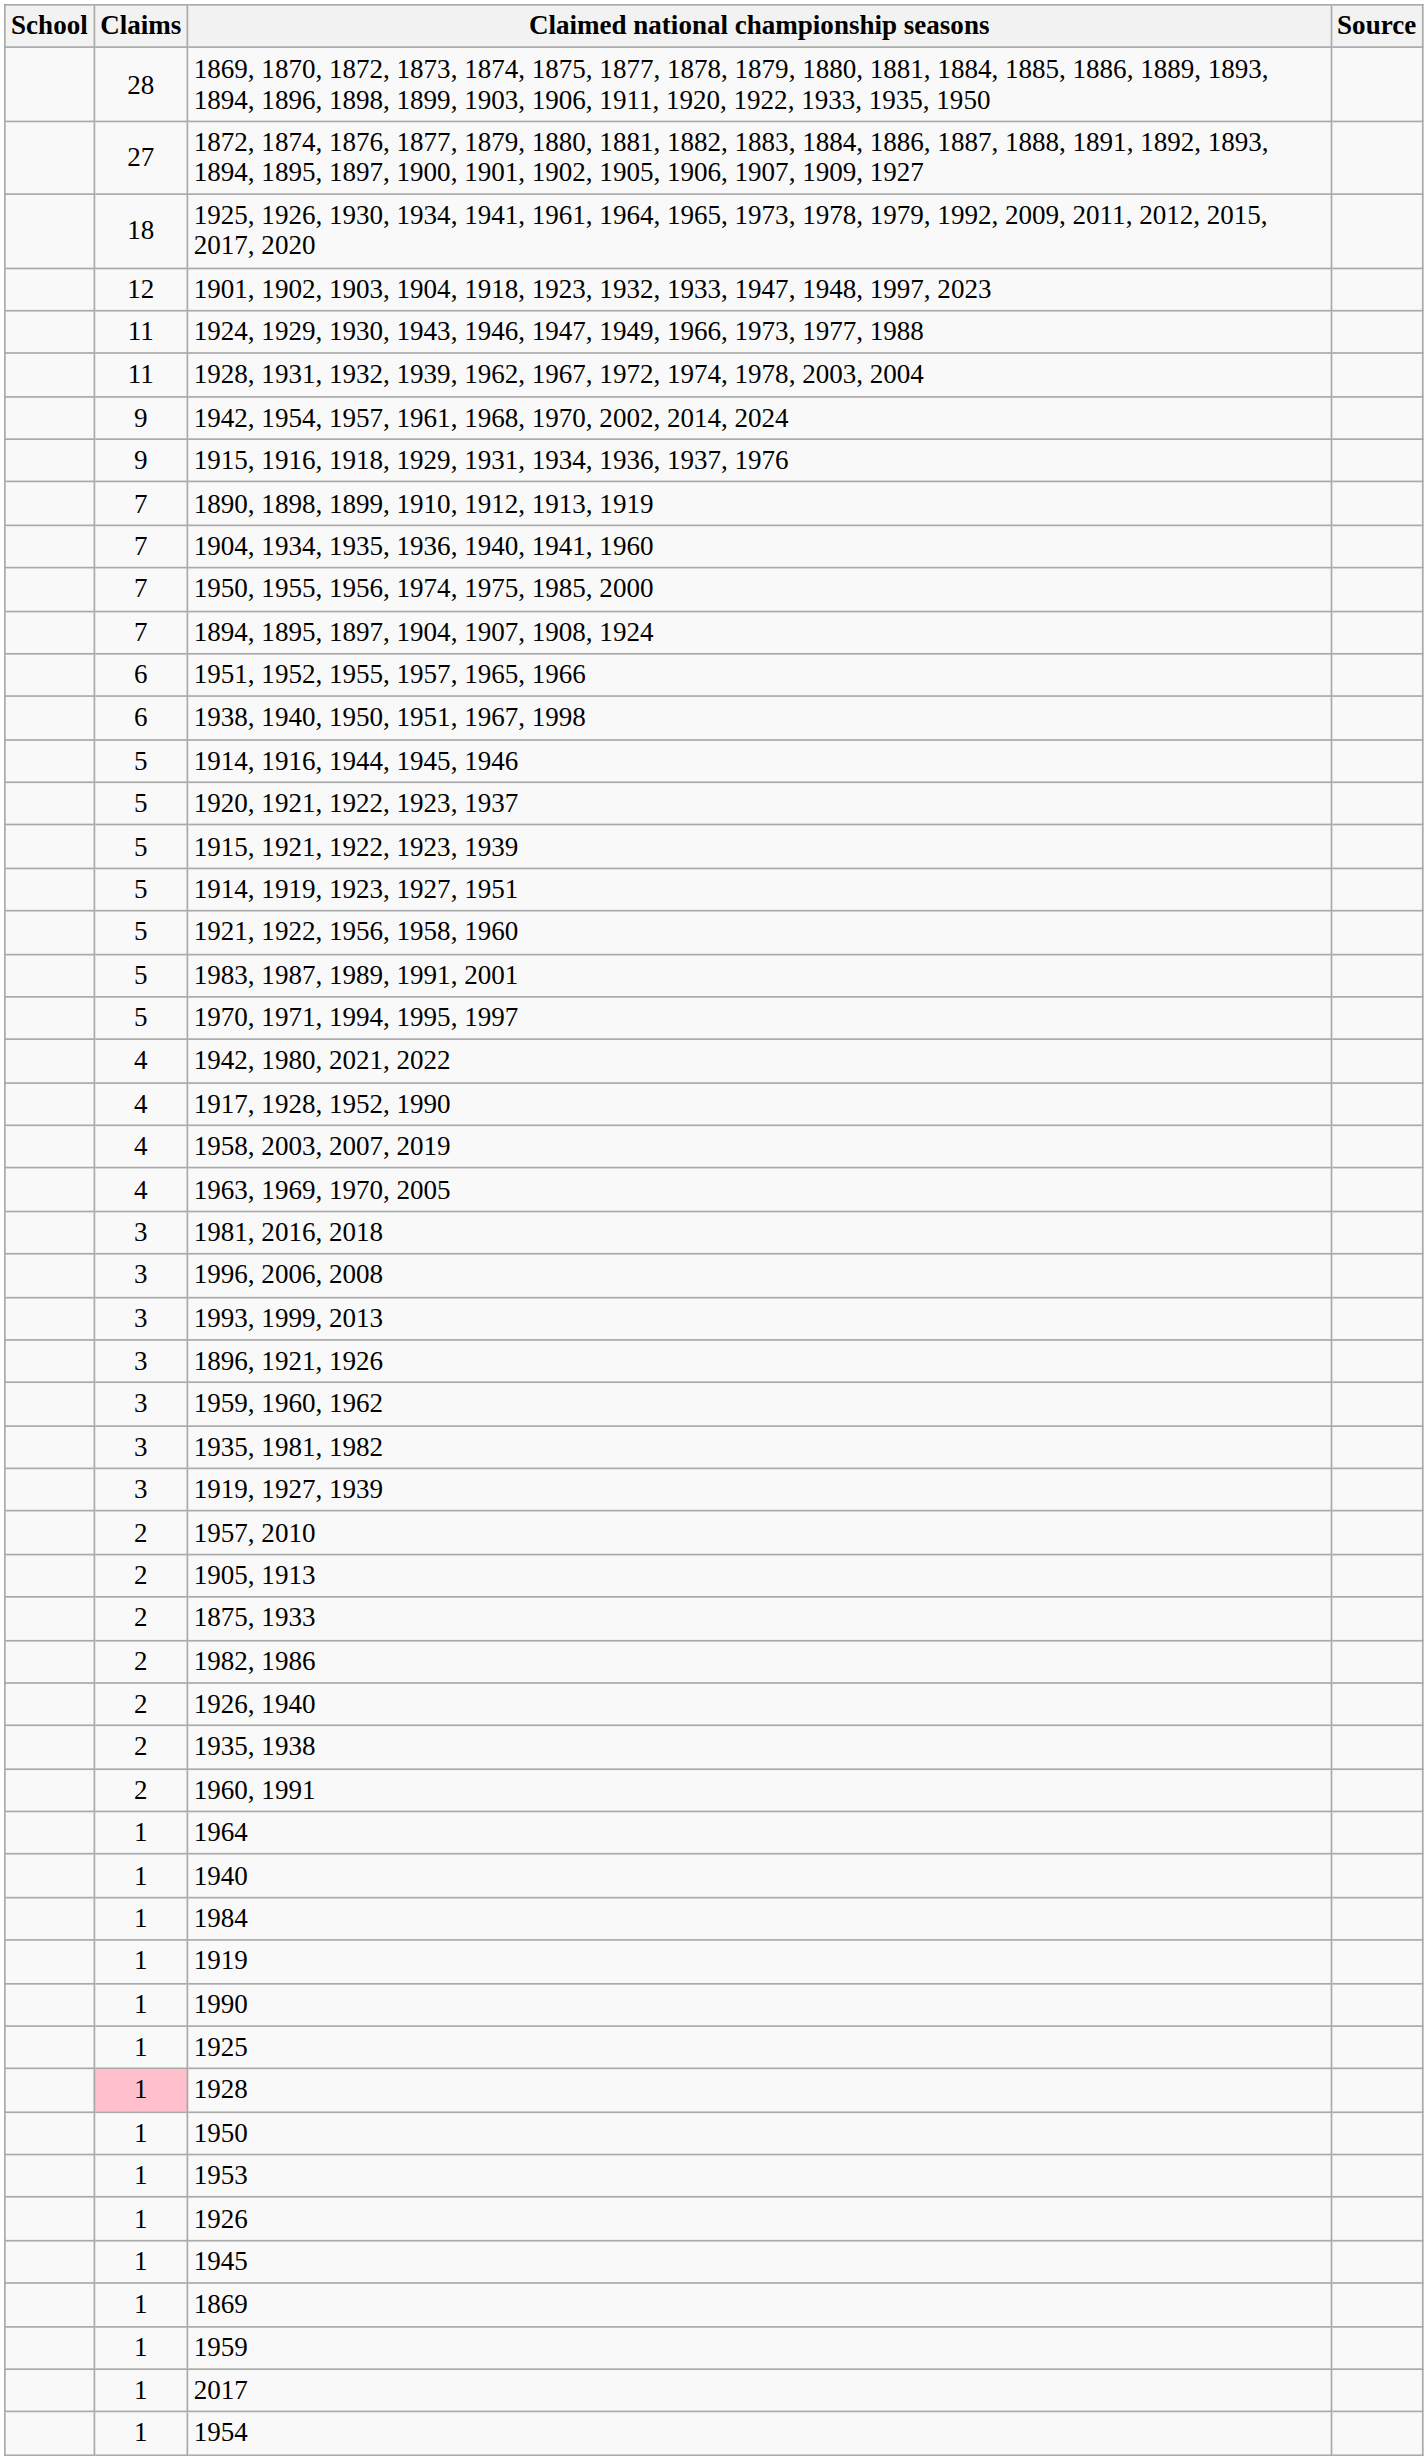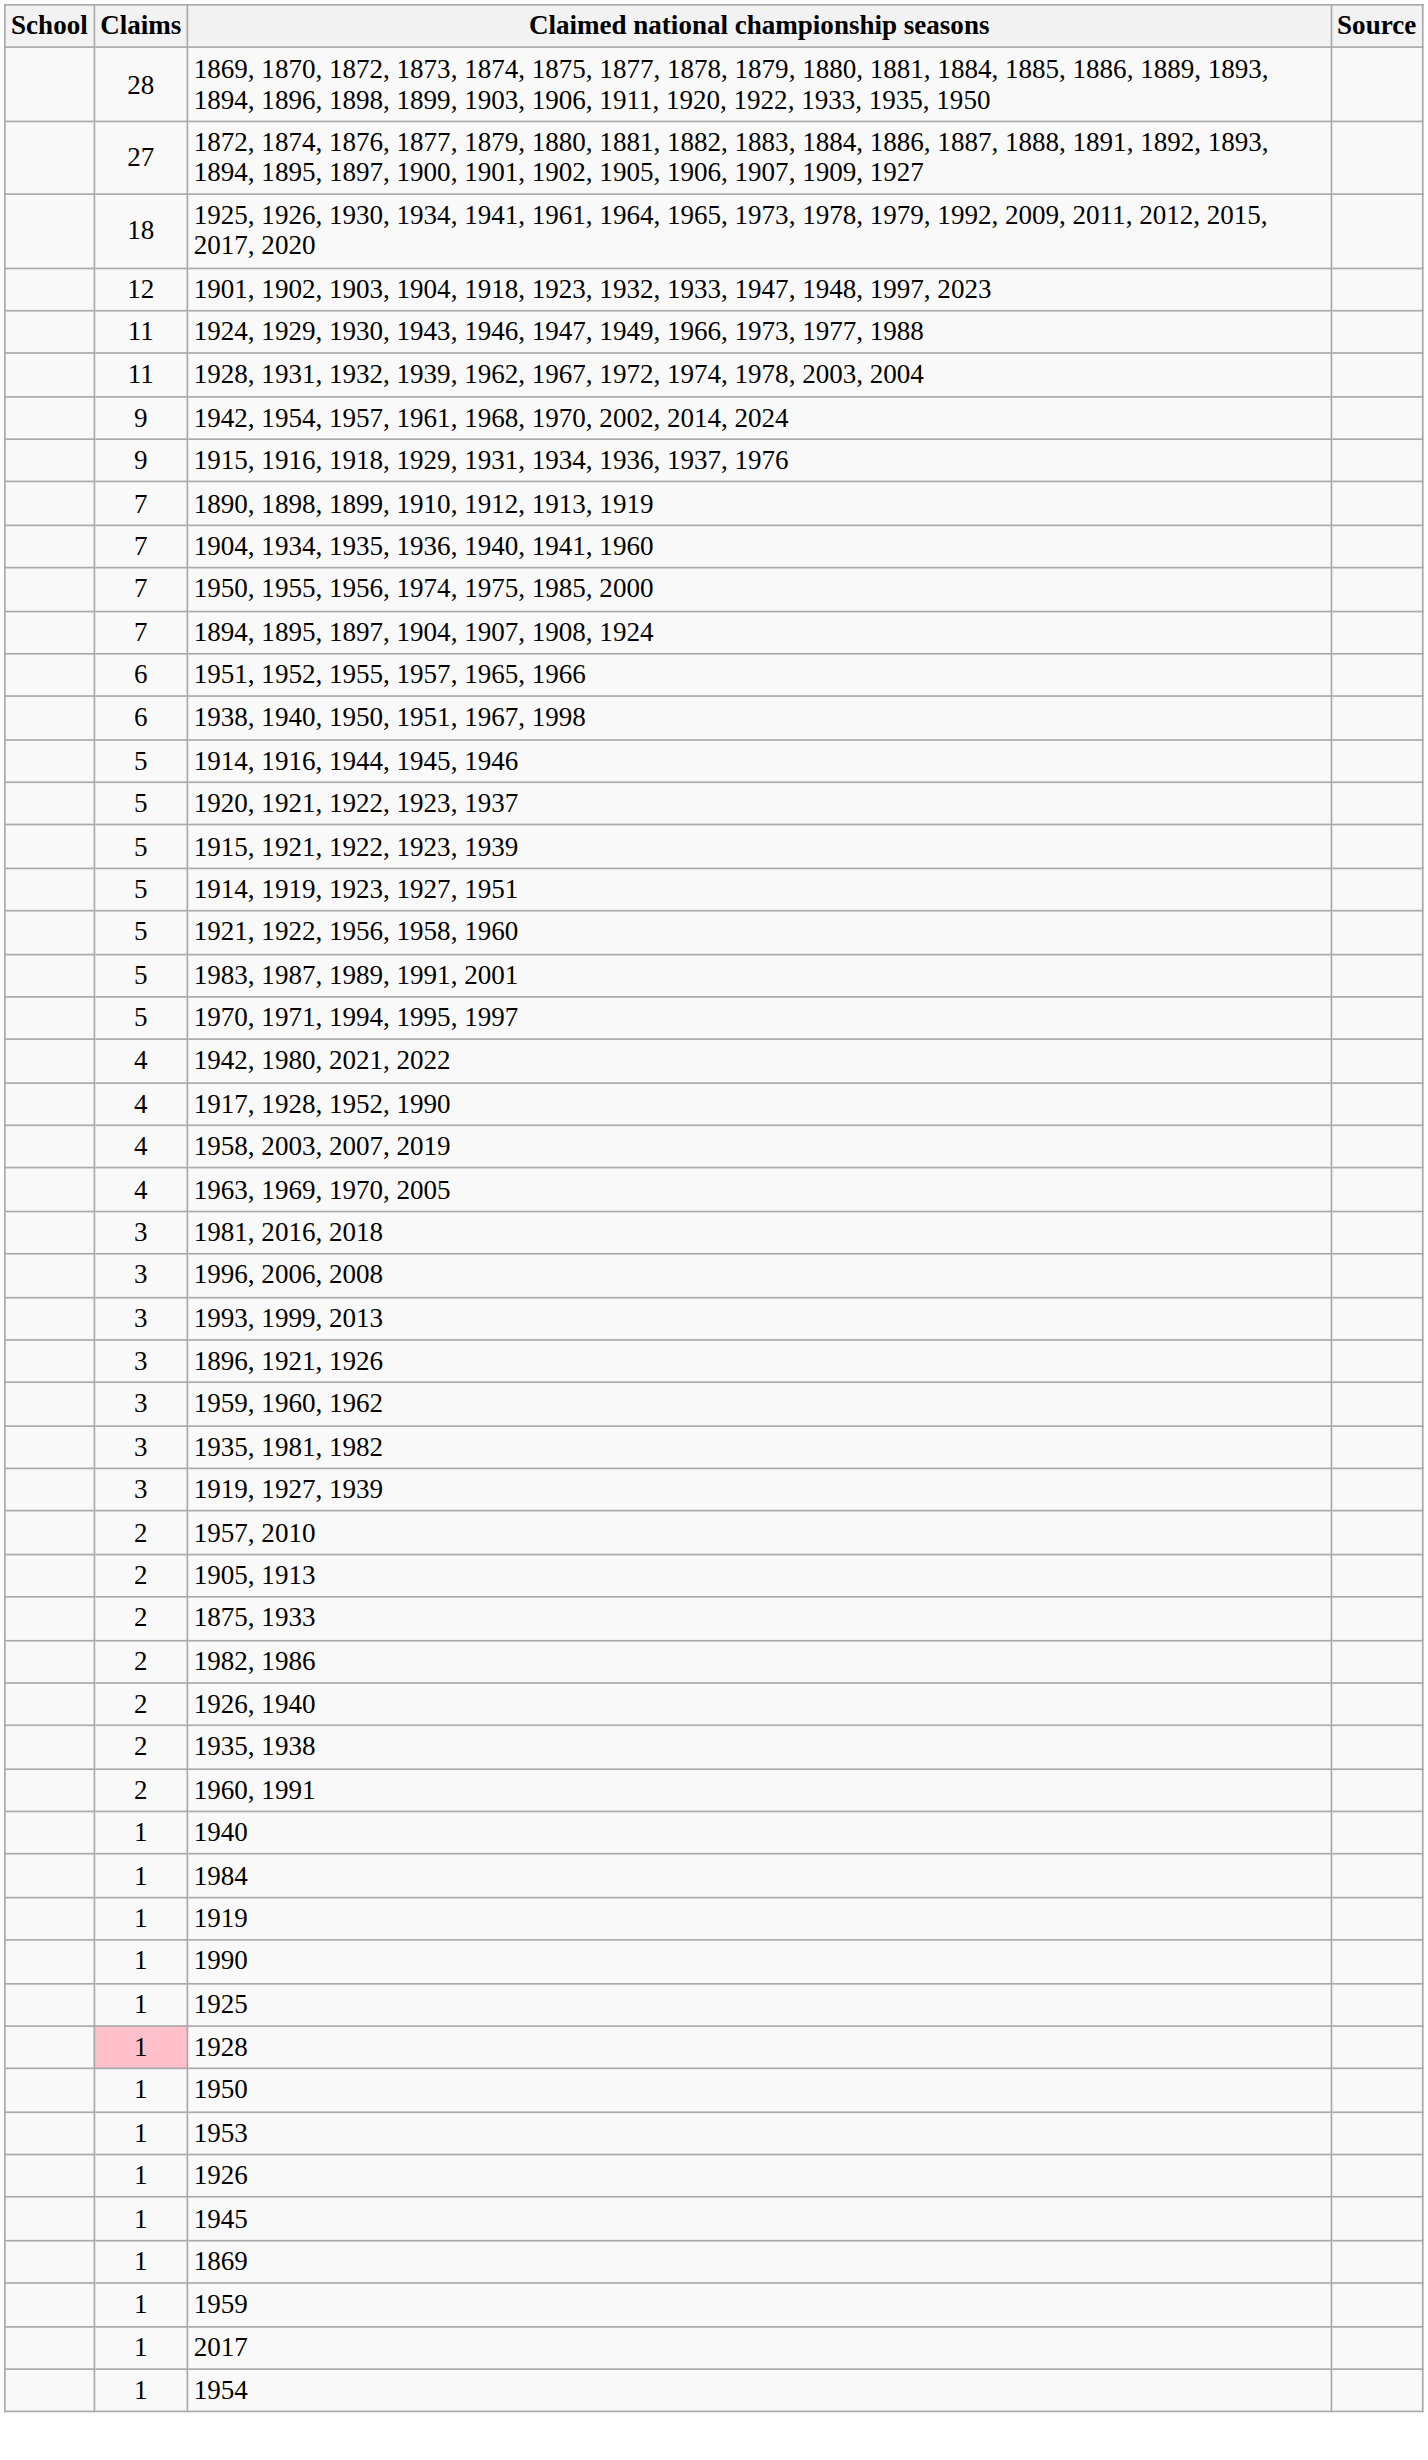- row: (221, 1832)
